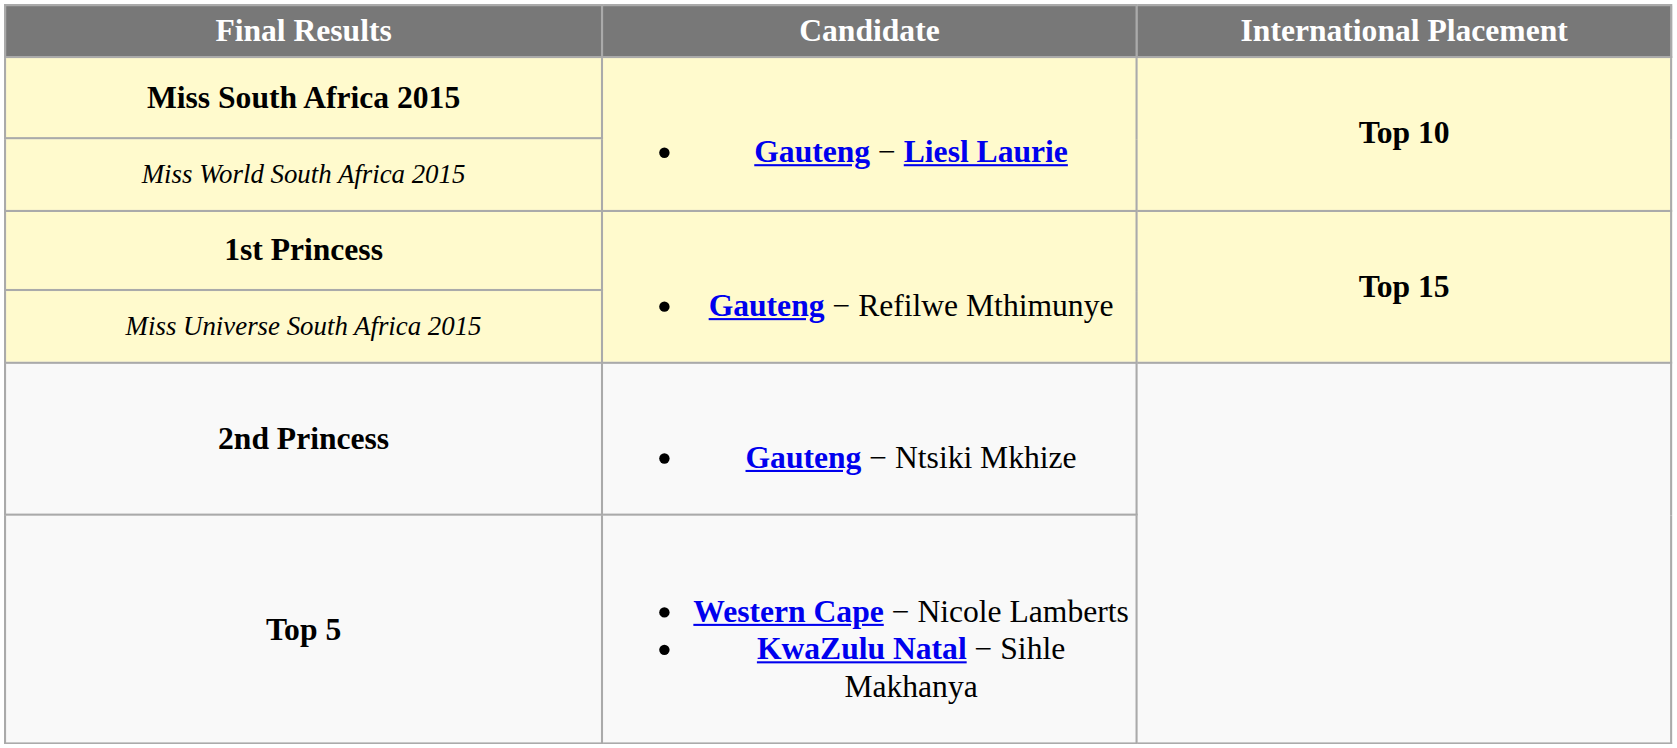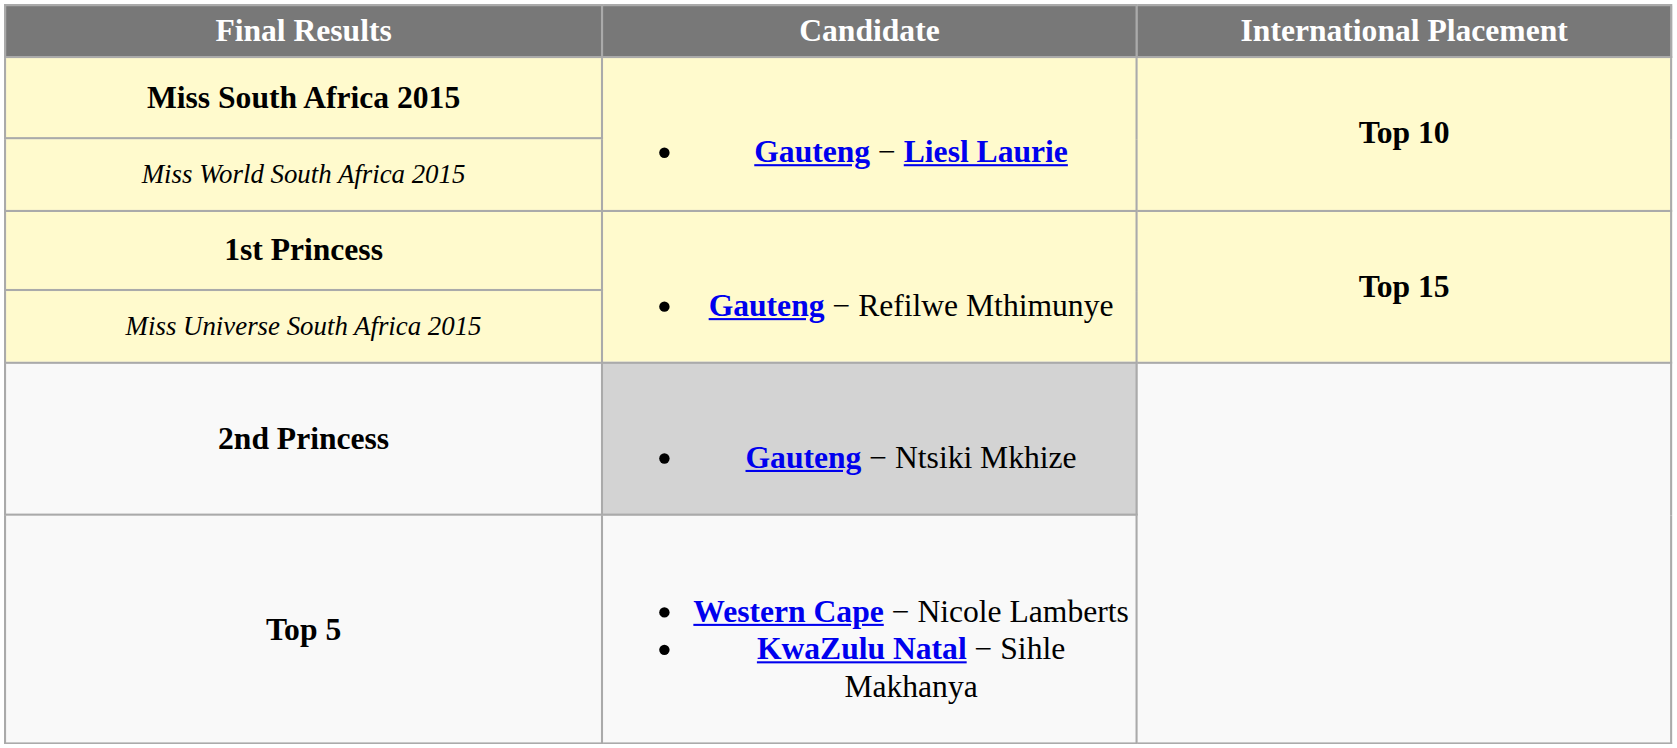(869, 458) no background -> (869, 458) lightgrey background
